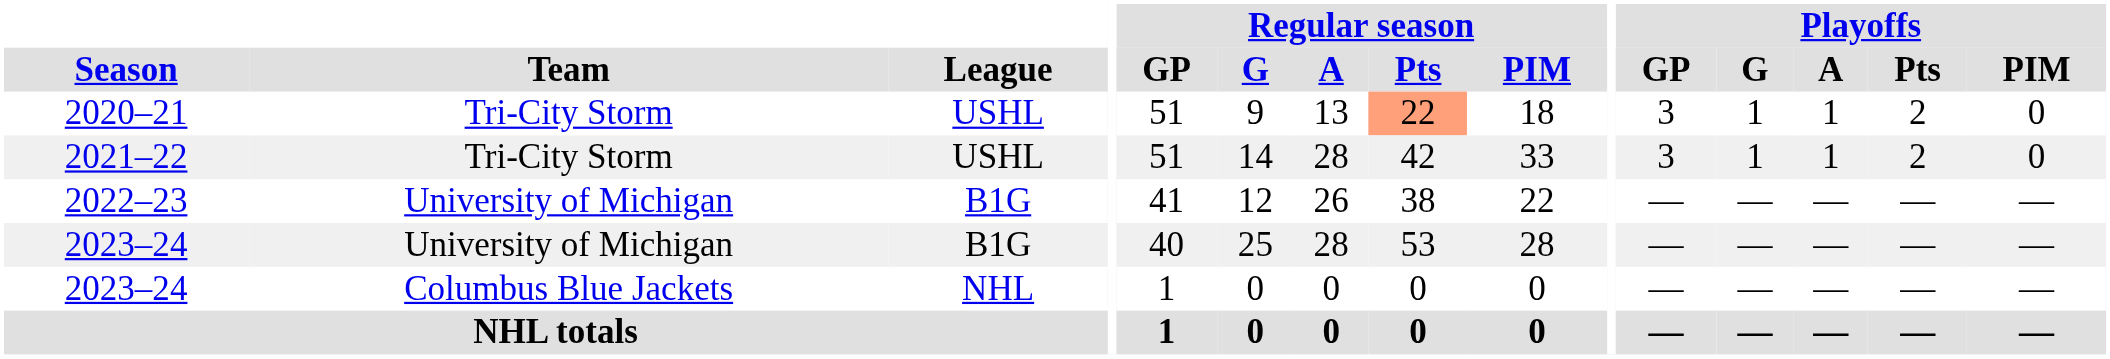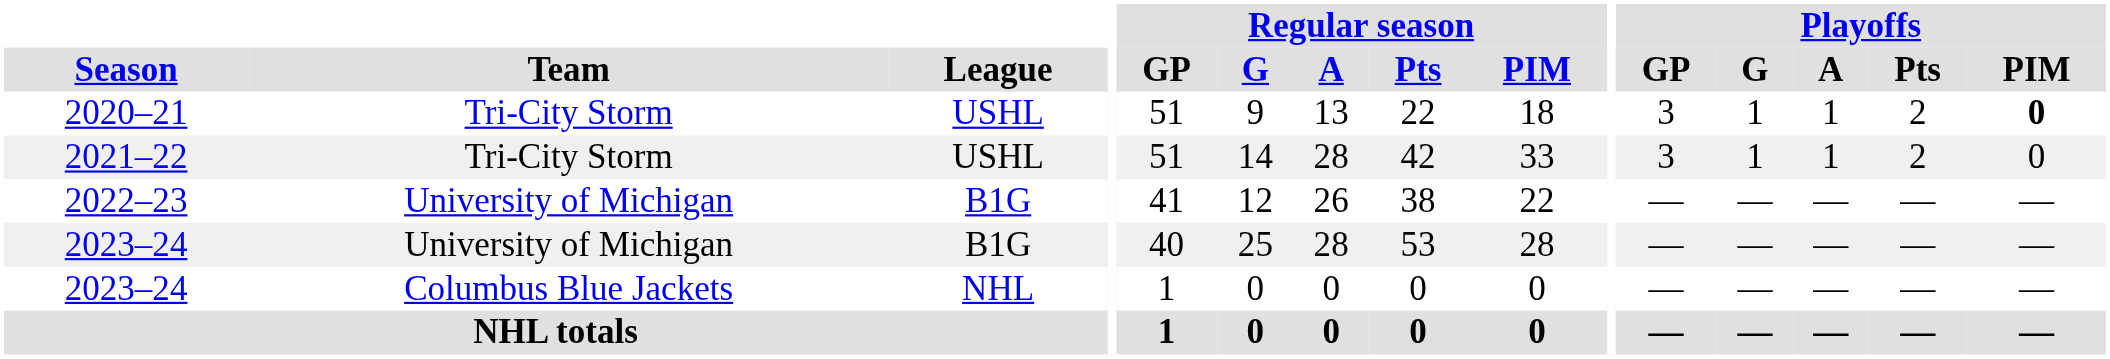(1418, 112) lightsalmon background -> (1418, 112) no background
(2037, 112) normal -> (2037, 112) bold
